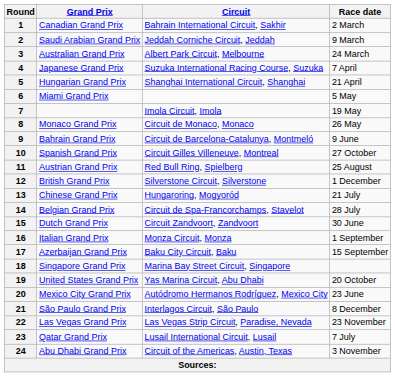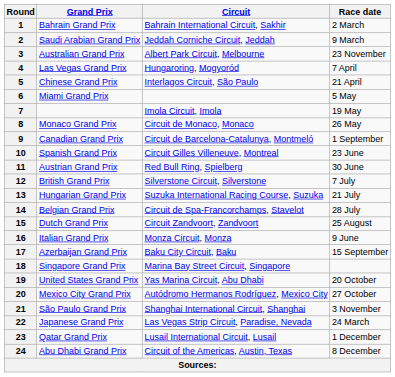(81, 25) Canadian Grand Prix -> (77, 25) Bahrain Grand Prix
(351, 53) 24 March -> (359, 53) 23 November
(81, 68) Japanese Grand Prix -> (83, 68) Las Vegas Grand Prix
(234, 68) Suzuka International Racing Course, Suzuka -> (192, 68) Hungaroring, Mogyoród
(83, 82) Hungarian Grand Prix -> (78, 82) Chinese Grand Prix
(225, 82) Shanghai International Circuit, Shanghai -> (201, 82) Interlagos Circuit, São Paulo
(77, 138) Bahrain Grand Prix -> (81, 138) Canadian Grand Prix
(345, 138) 9 June -> (358, 138) 1 September
(354, 152) 27 October -> (348, 152) 23 June
(352, 167) 25 August -> (348, 167) 30 June
(356, 181) 1 December -> (344, 181) 7 July
(78, 195) Chinese Grand Prix -> (83, 195) Hungarian Grand Prix
(192, 195) Hungaroring, Mogyoród -> (234, 195) Suzuka International Racing Course, Suzuka
(348, 223) 30 June -> (352, 223) 25 August
(358, 237) 1 September -> (345, 237) 9 June
(348, 294) 23 June -> (354, 294) 27 October
(201, 308) Interlagos Circuit, São Paulo -> (225, 308) Shanghai International Circuit, Shanghai
(356, 308) 8 December -> (356, 308) 3 November
(83, 322) Las Vegas Grand Prix -> (81, 322) Japanese Grand Prix
(359, 322) 23 November -> (351, 322) 24 March
(344, 336) 7 July -> (356, 336) 1 December
(356, 351) 3 November -> (356, 351) 8 December
